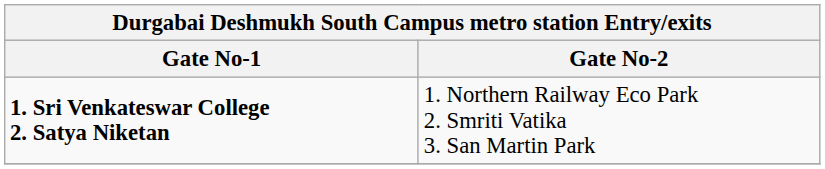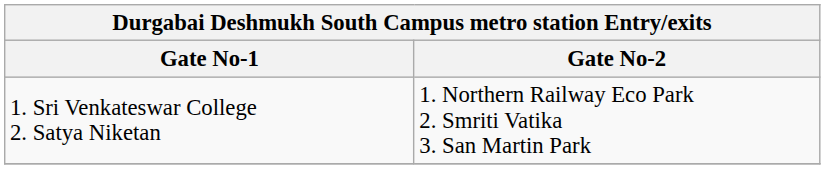(140, 120) bold -> (133, 120) normal
